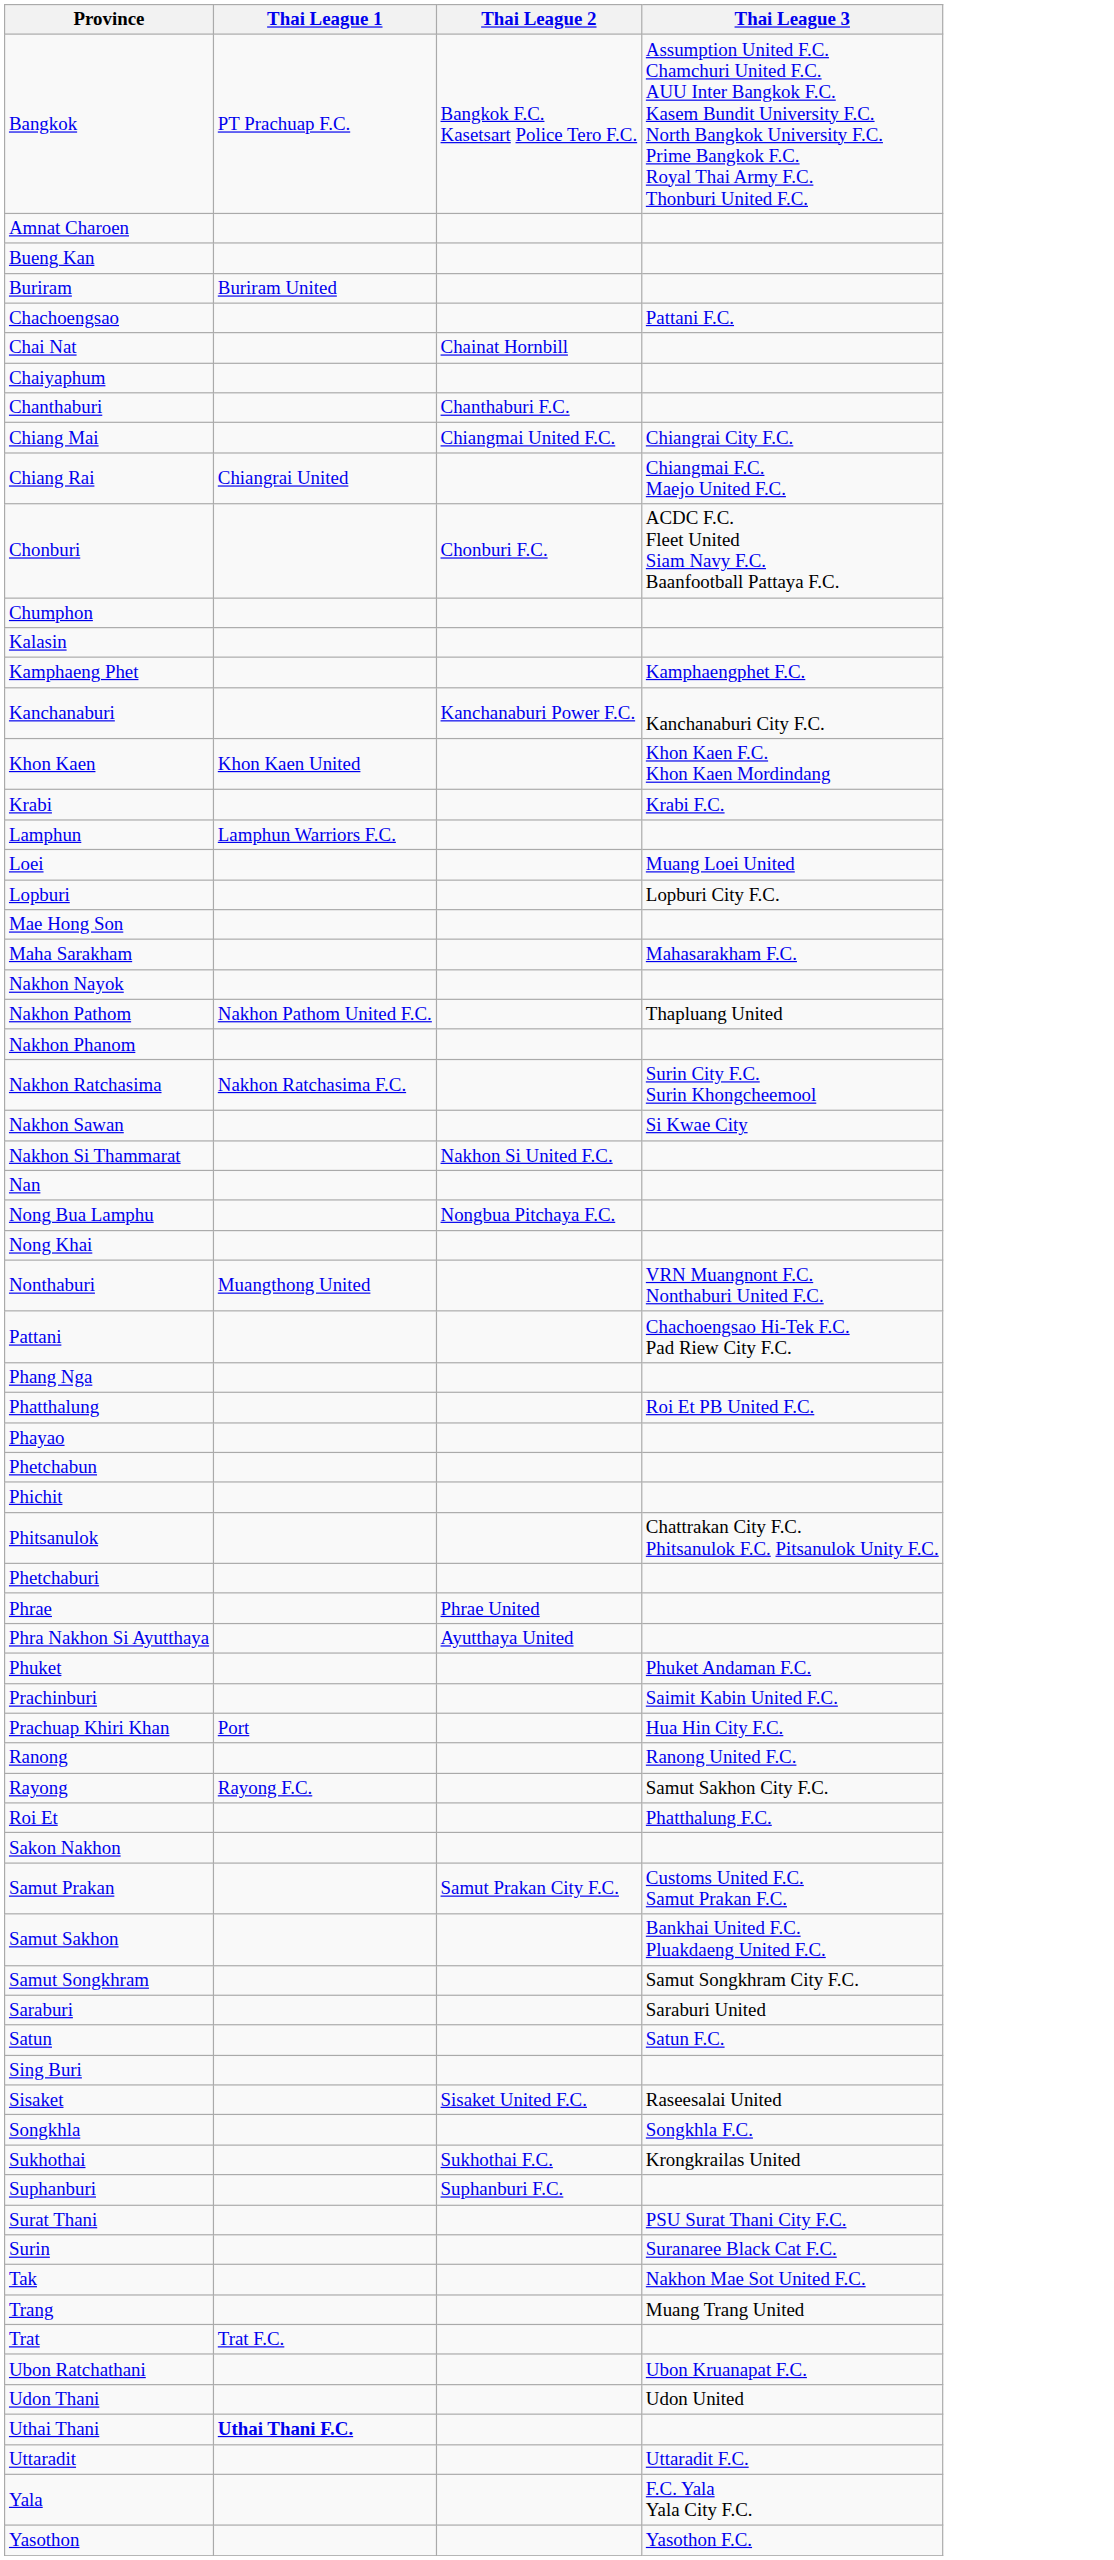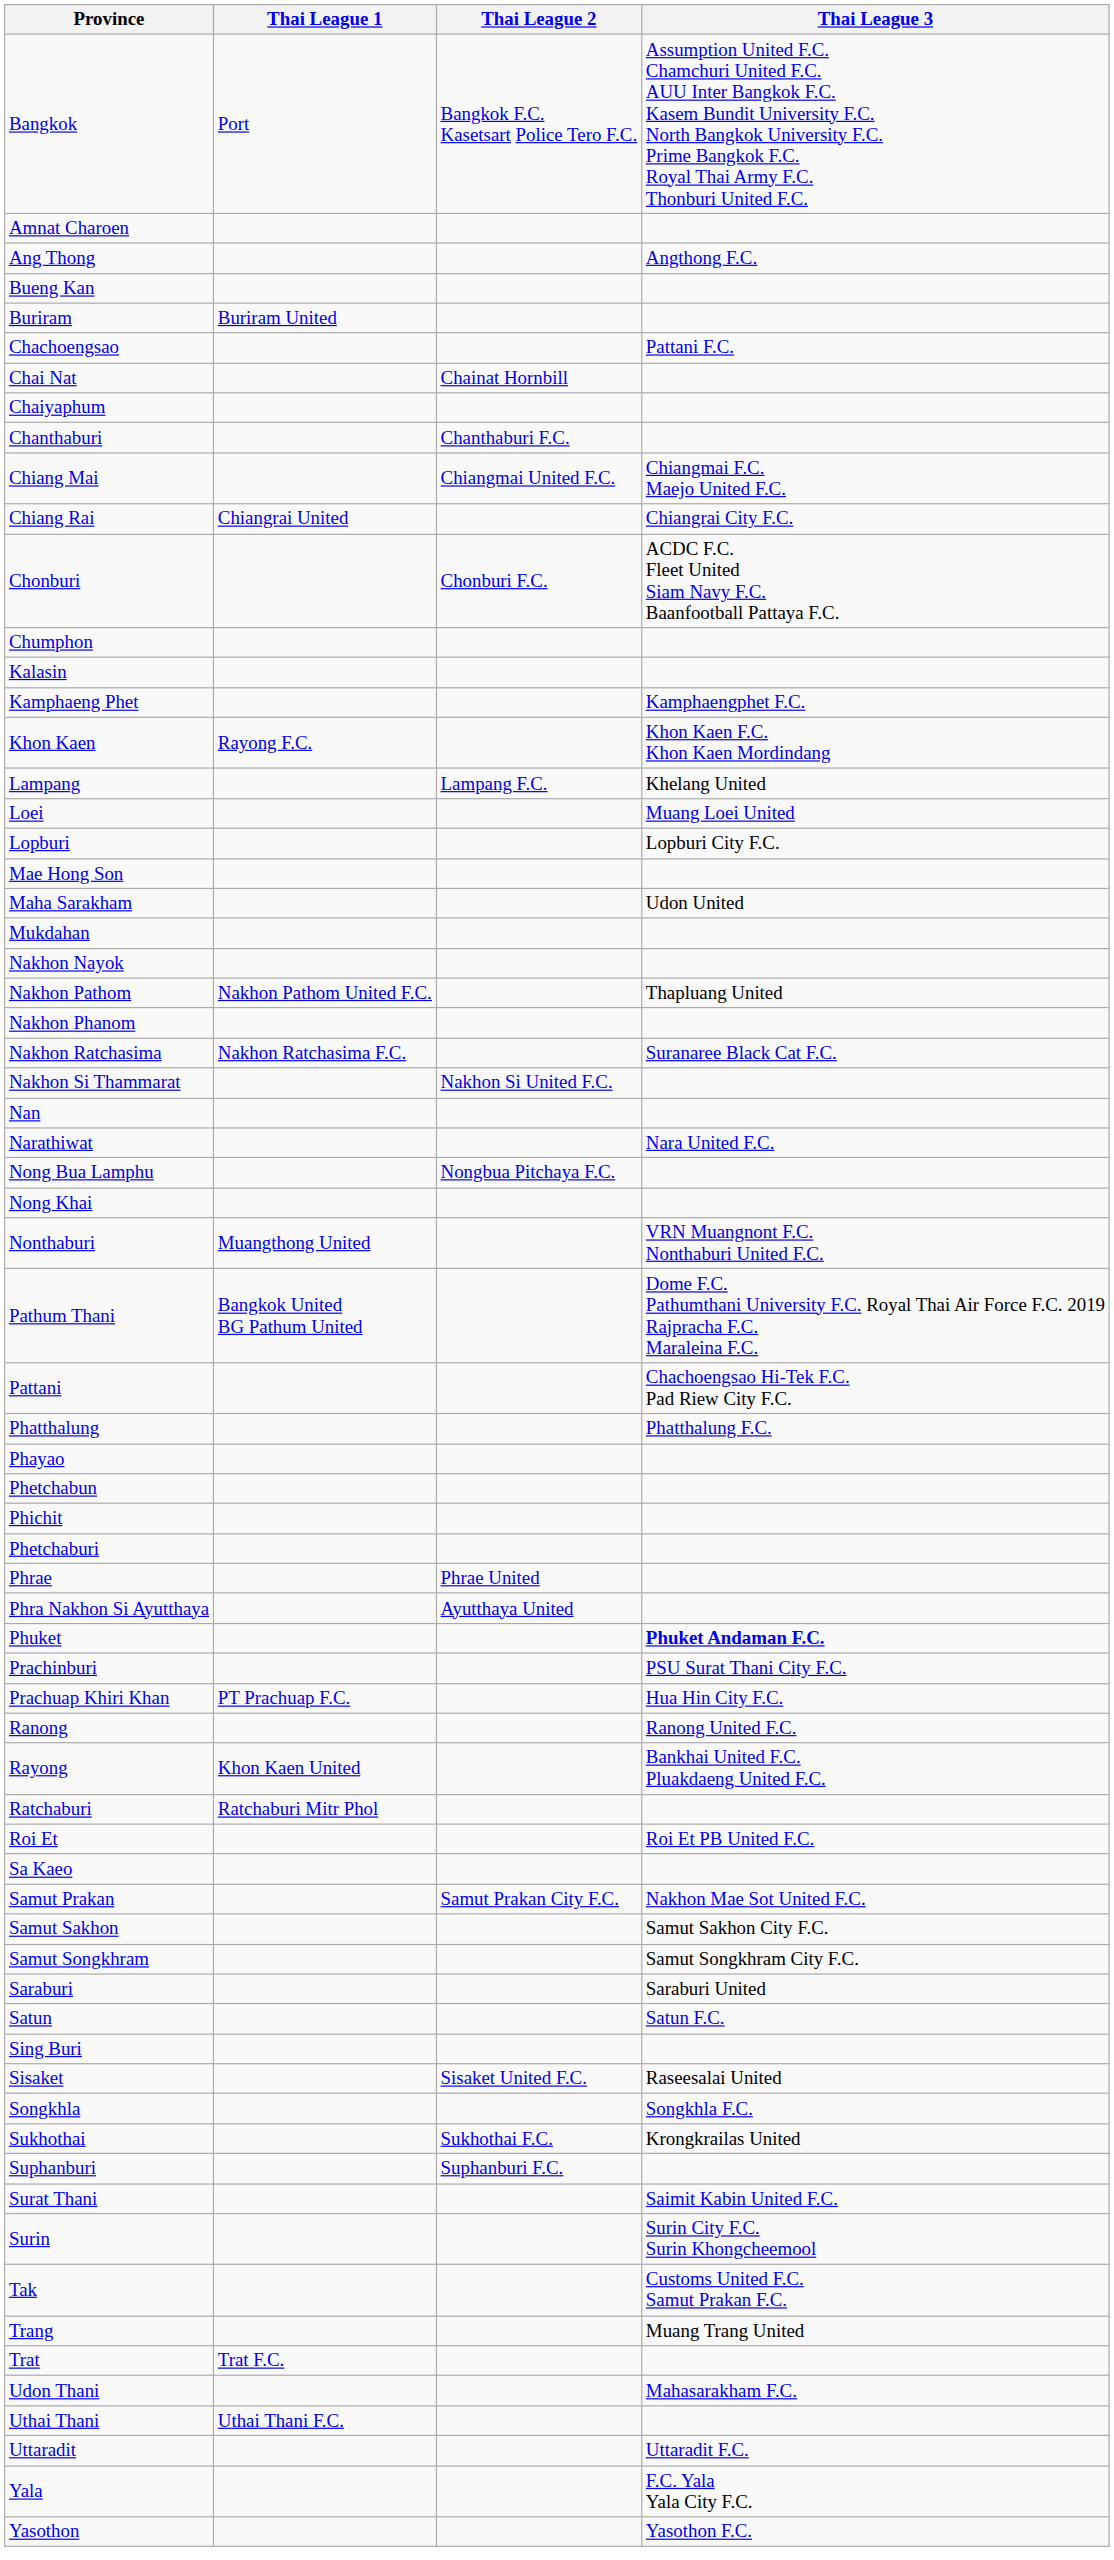(284, 123) PT Prachuap F.C. -> (234, 123) Port
+ row: (52, 257)
(720, 437) Chiangrai City F.C. -> (716, 478) Chiangmai F.C. Maejo United F.C.
(716, 478) Chiangmai F.C. Maejo United F.C. -> (720, 518) Chiangrai City F.C.
- row: (62, 712)
(289, 764) Khon Kaen United -> (265, 742) Rayong F.C.
- row: (30, 804)
+ row: (45, 783)
- row: (45, 834)
(721, 954) Mahasarakham F.C. -> (695, 903) Udon United
+ row: (49, 933)
(731, 1084) Surin City F.C. Surin Khongcheemool -> (741, 1052) Suranaree Black Cat F.C.
- row: (66, 1125)
+ row: (51, 1142)
+ row: (62, 1315)
- row: (51, 1377)
(730, 1407) Roi Et PB United F.C. -> (709, 1428) Phatthalung F.C.
- row: (54, 1537)
(728, 1668) normal -> (735, 1638) bold
(742, 1698) Saimit Kabin United F.C. -> (746, 1668) PSU Surat Thani City F.C.
(234, 1727) Port -> (284, 1698) PT Prachuap F.C.
(265, 1787) Rayong F.C. -> (289, 1768) Khon Kaen United
(737, 1787) Samut Sakhon City F.C. -> (736, 1768) Bankhai United F.C. Pluakdaeng United F.C.
+ row: (50, 1809)
(709, 1817) Phatthalung F.C. -> (730, 1839) Roi Et PB United F.C.
+ row: (41, 1868)
- row: (65, 1847)
(725, 1888) Customs United F.C. Samut Prakan F.C. -> (756, 1898) Nakhon Mae Sot United F.C.
(736, 1939) Bankhai United F.C. Pluakdaeng United F.C. -> (737, 1928) Samut Sakhon City F.C.
(746, 2219) PSU Surat Thani City F.C. -> (742, 2198) Saimit Kabin United F.C.
(741, 2249) Suranaree Black Cat F.C. -> (731, 2238) Surin City F.C. Surin Khongcheemool
(756, 2279) Nakhon Mae Sot United F.C. -> (725, 2290) Customs United F.C. Samut Prakan F.C.
- row: (77, 2369)
(695, 2399) Udon United -> (721, 2390) Mahasarakham F.C.
(285, 2429) bold -> (281, 2420) normal
